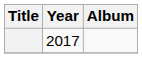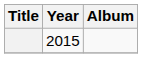(63, 40) 2017 -> (63, 40) 2015
